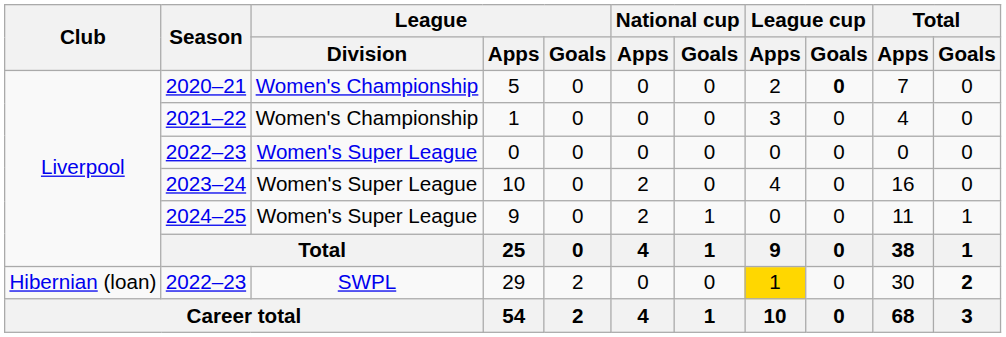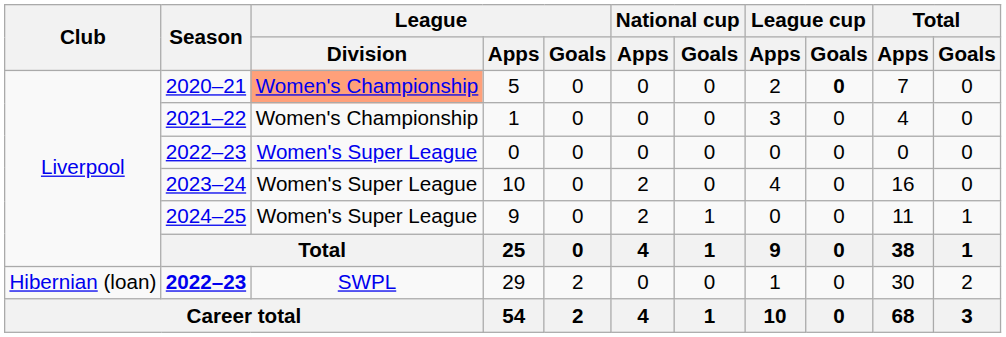(367, 86) no background -> (367, 86) lightsalmon background
(206, 282) normal -> (206, 282) bold
(775, 282) gold background -> (775, 282) no background
(967, 282) bold -> (967, 282) normal
